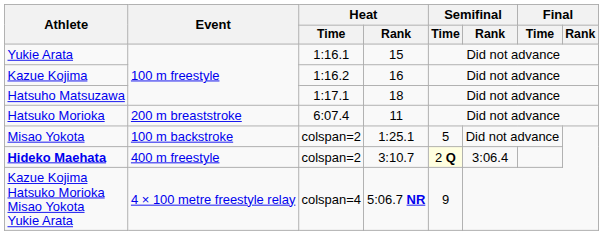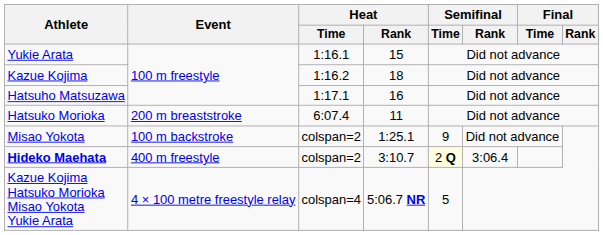(396, 75) 16 -> (396, 75) 18
(396, 96) 18 -> (396, 96) 16
(445, 137) 5 -> (445, 137) 9
(445, 199) 9 -> (445, 199) 5
